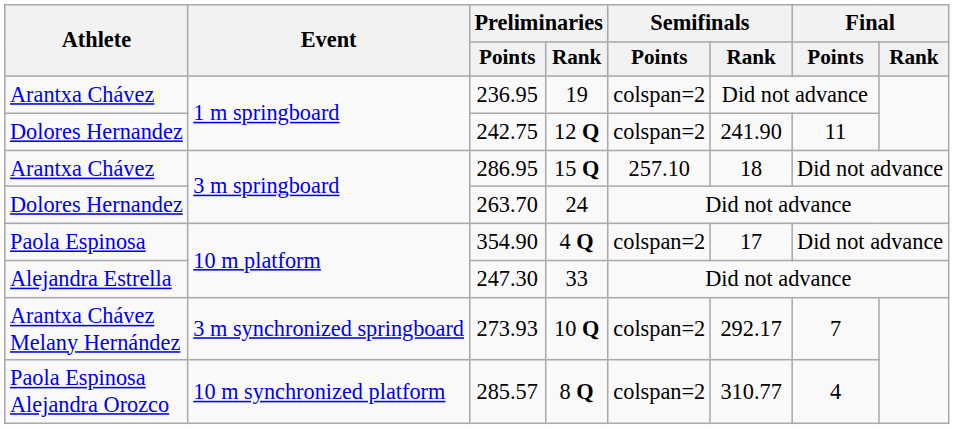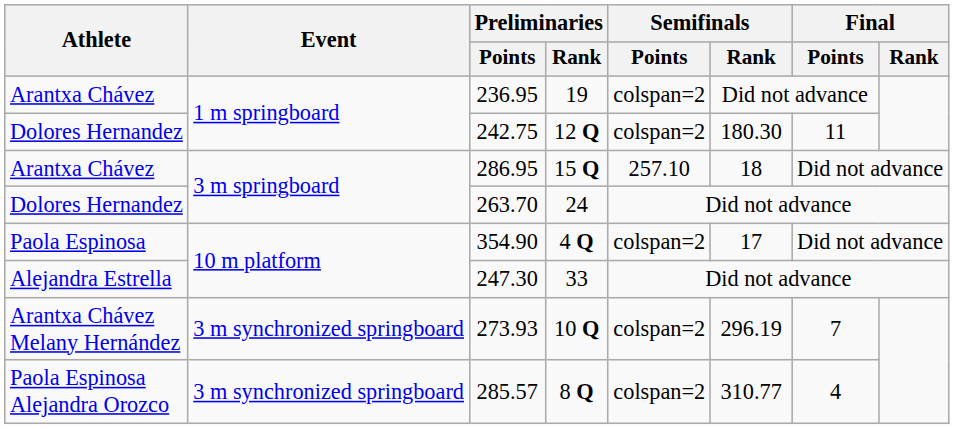(751, 131) 241.90 -> (751, 131) 180.30
(751, 328) 292.17 -> (751, 328) 296.19
(319, 392) 10 m synchronized platform -> (329, 392) 3 m synchronized springboard
